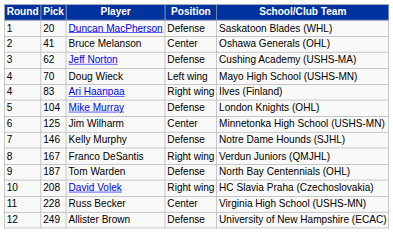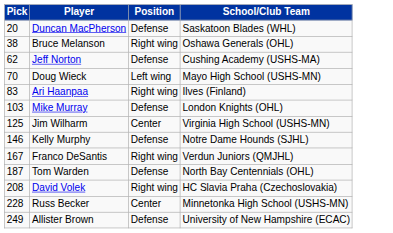- column: (23, 12)
(49, 44) 41 -> (12, 44) 38
(182, 44) Center -> (154, 44) Right wing
(52, 108) 104 -> (15, 108) 103
(302, 124) Minnetonka High School (USHS-MN) -> (256, 124) Virginia High School (USHS-MN)
(293, 204) Virginia High School (USHS-MN) -> (265, 204) Minnetonka High School (USHS-MN)
